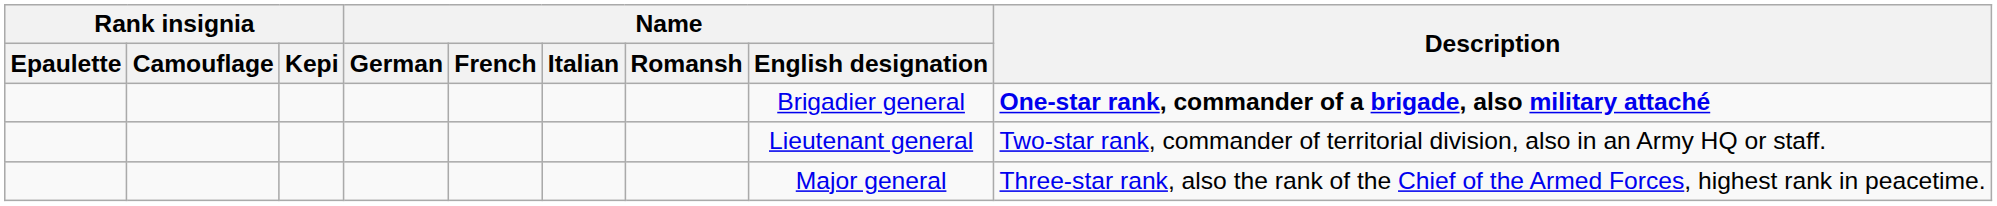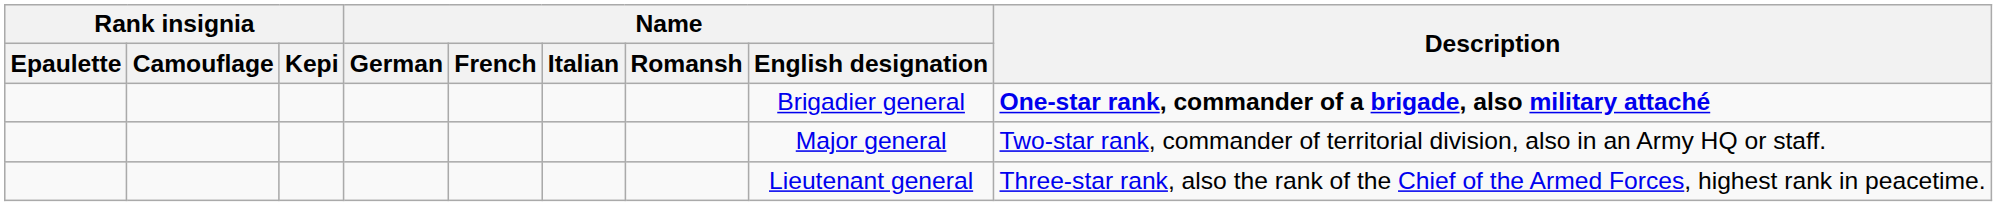(871, 141) Lieutenant general -> (871, 141) Major general
(871, 180) Major general -> (871, 180) Lieutenant general
